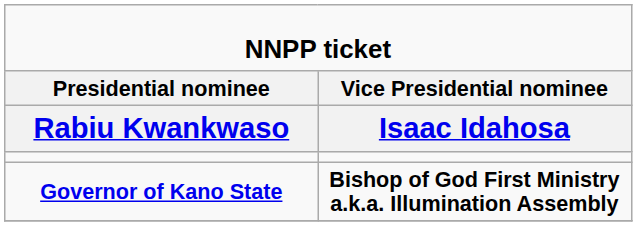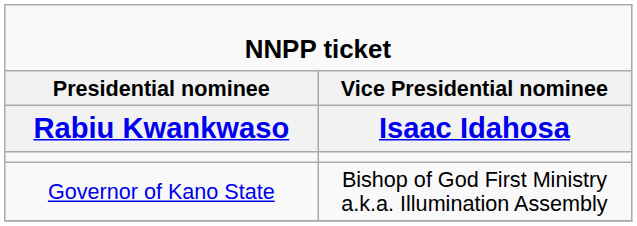(161, 192) bold -> (161, 192) normal
(474, 192) bold -> (474, 192) normal
